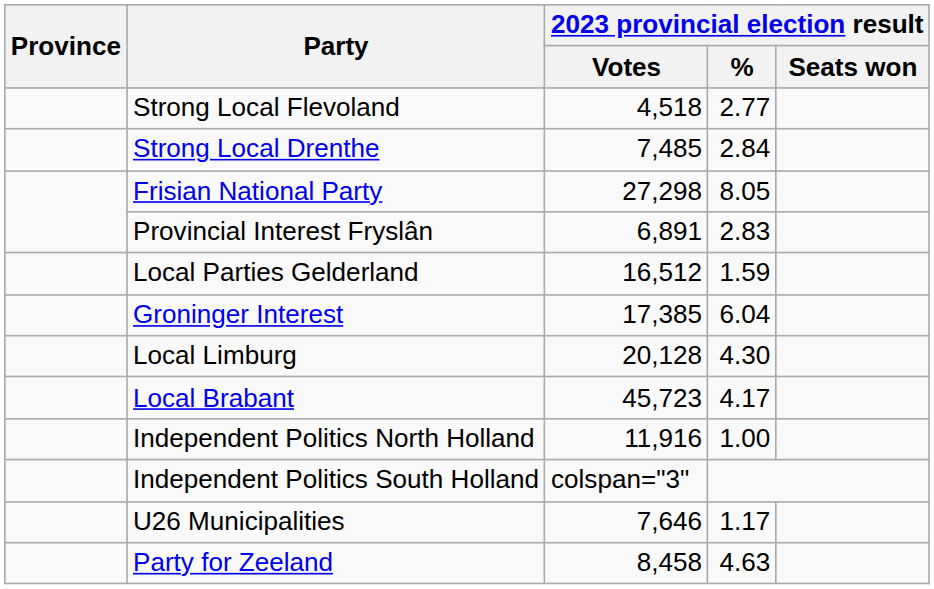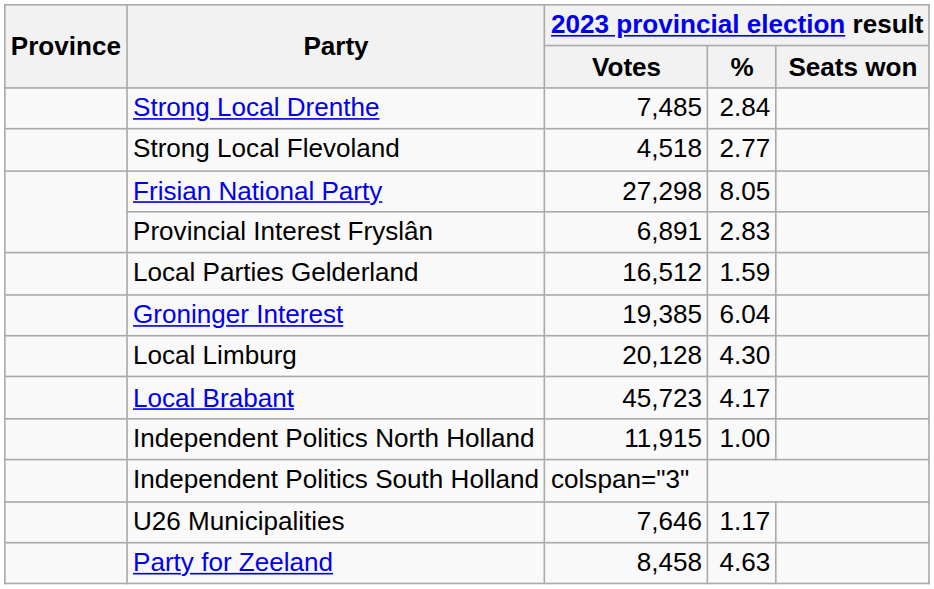rows swapped: (256, 149) <-> (266, 107)
(662, 314) 17,385 -> (662, 314) 19,385
(663, 438) 11,916 -> (663, 438) 11,915
